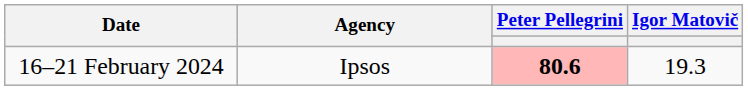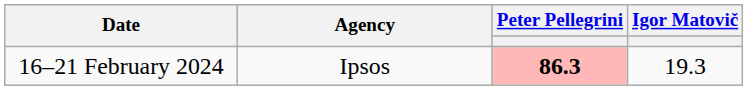(560, 65) 80.6 -> (560, 65) 86.3
